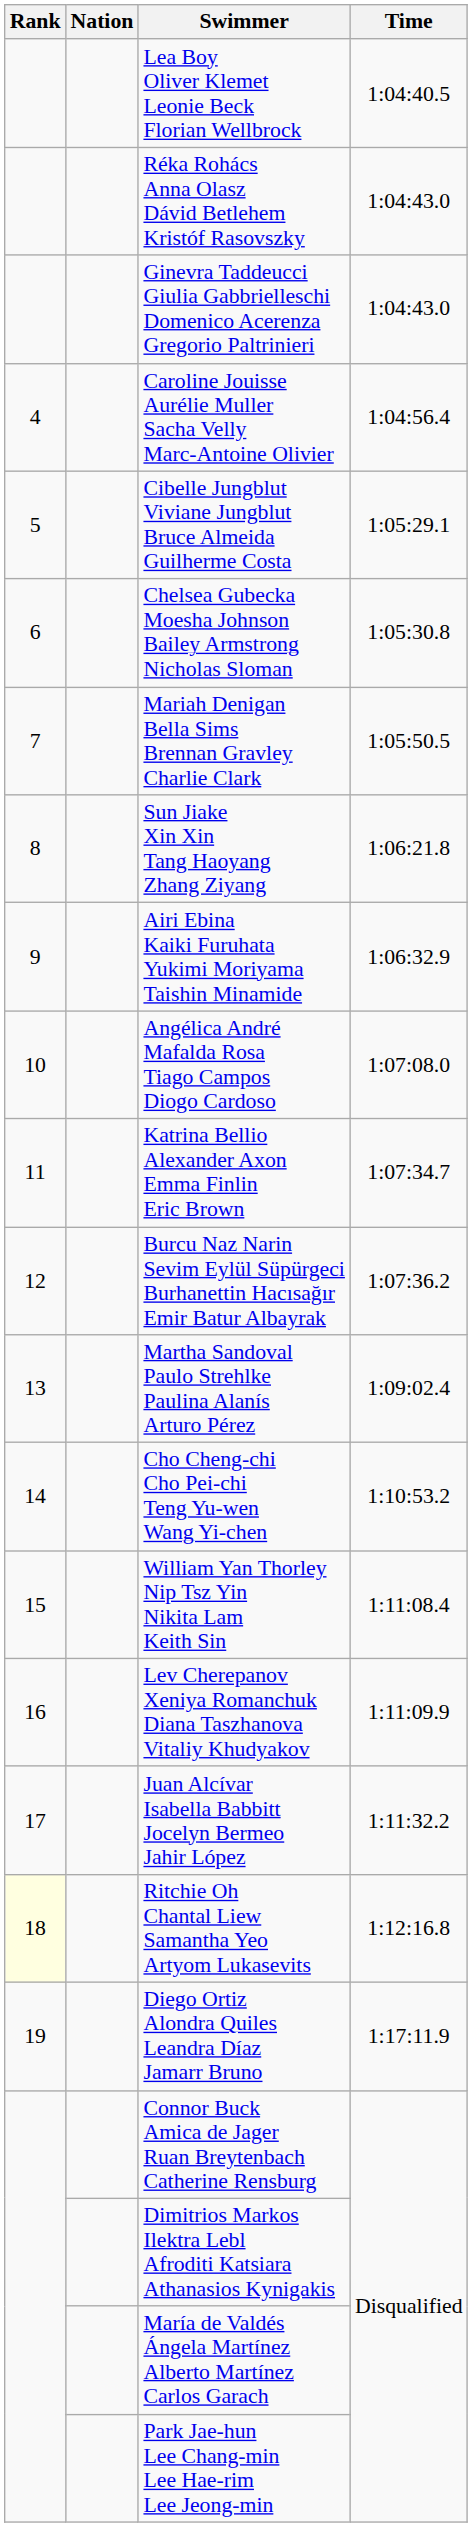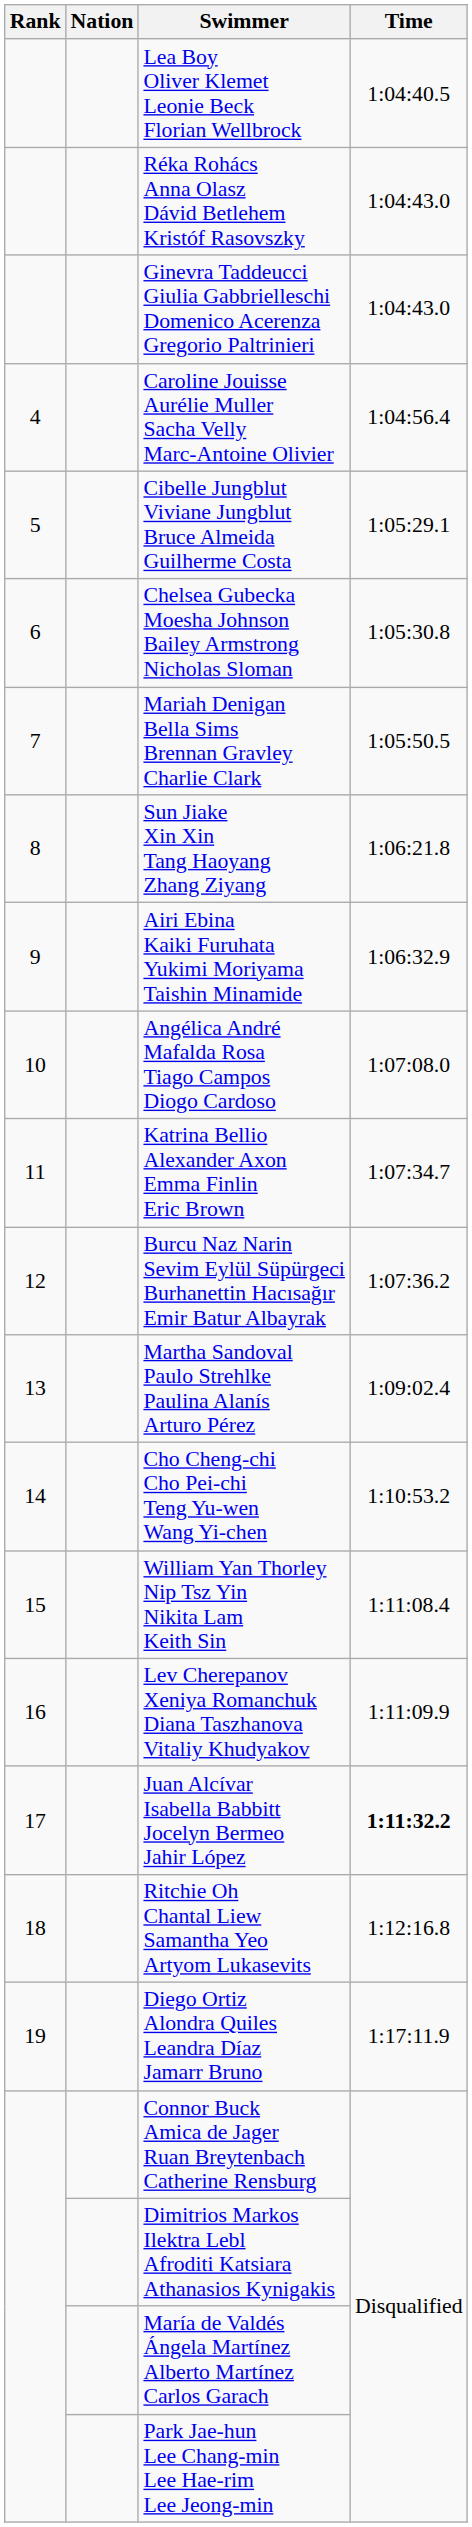(409, 1820) normal -> (409, 1820) bold
(35, 1928) lightyellow background -> (35, 1928) no background
